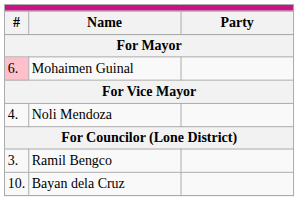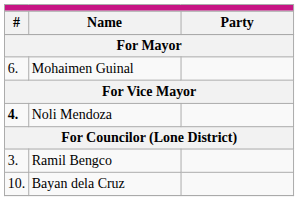(13, 69) pink background -> (13, 69) no background
(13, 115) normal -> (13, 115) bold
